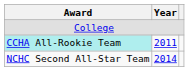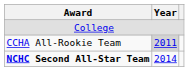(64, 43) paleturquoise background -> (64, 43) no background
(165, 43) no background -> (165, 43) lightgrey background
(78, 58) normal -> (78, 58) bold
